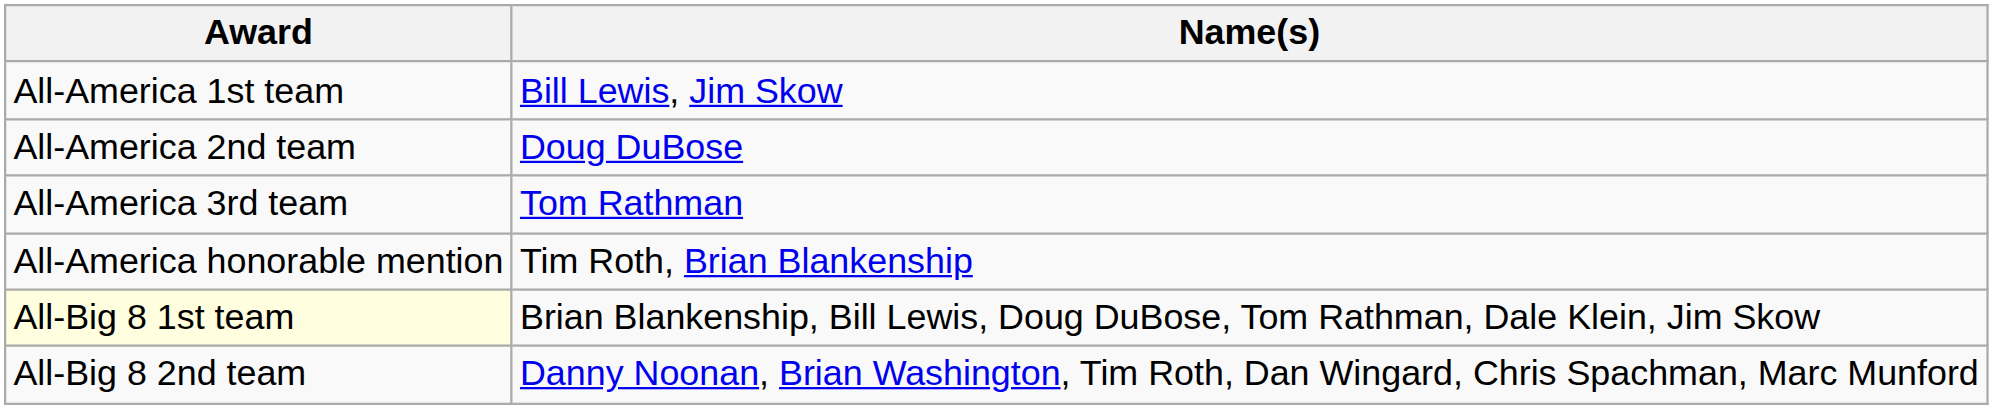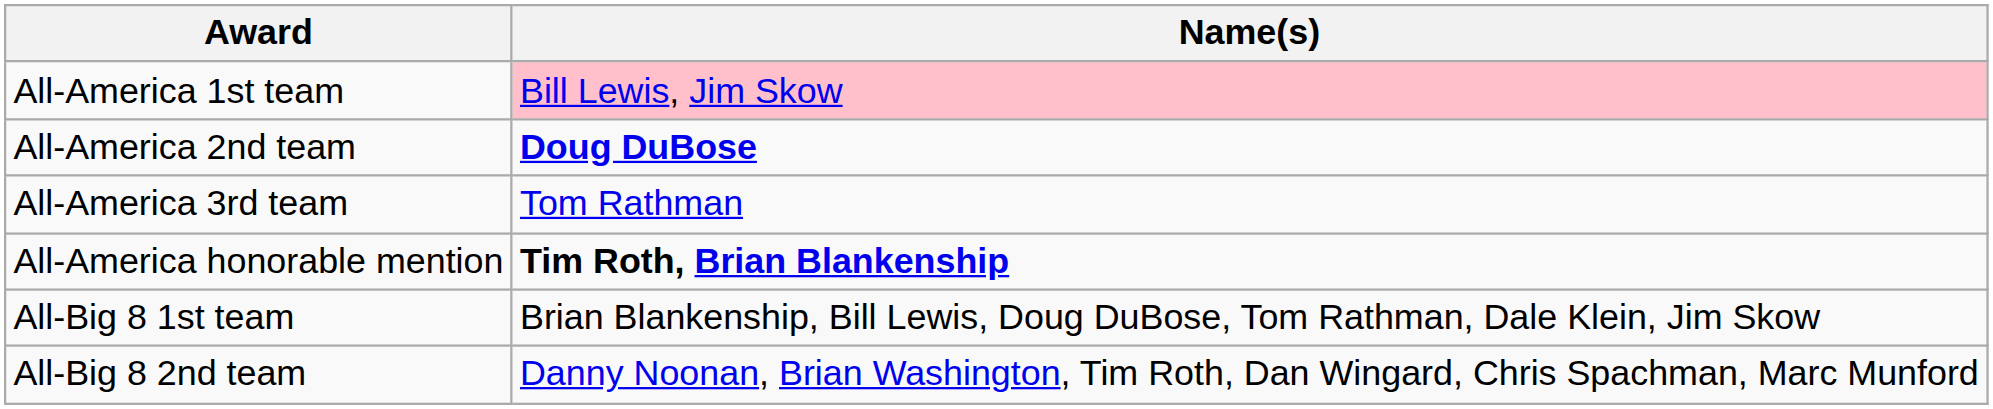(681, 89) no background -> (681, 89) pink background
(632, 146) normal -> (638, 146) bold
(746, 260) normal -> (765, 260) bold
(154, 317) lightyellow background -> (154, 317) no background
